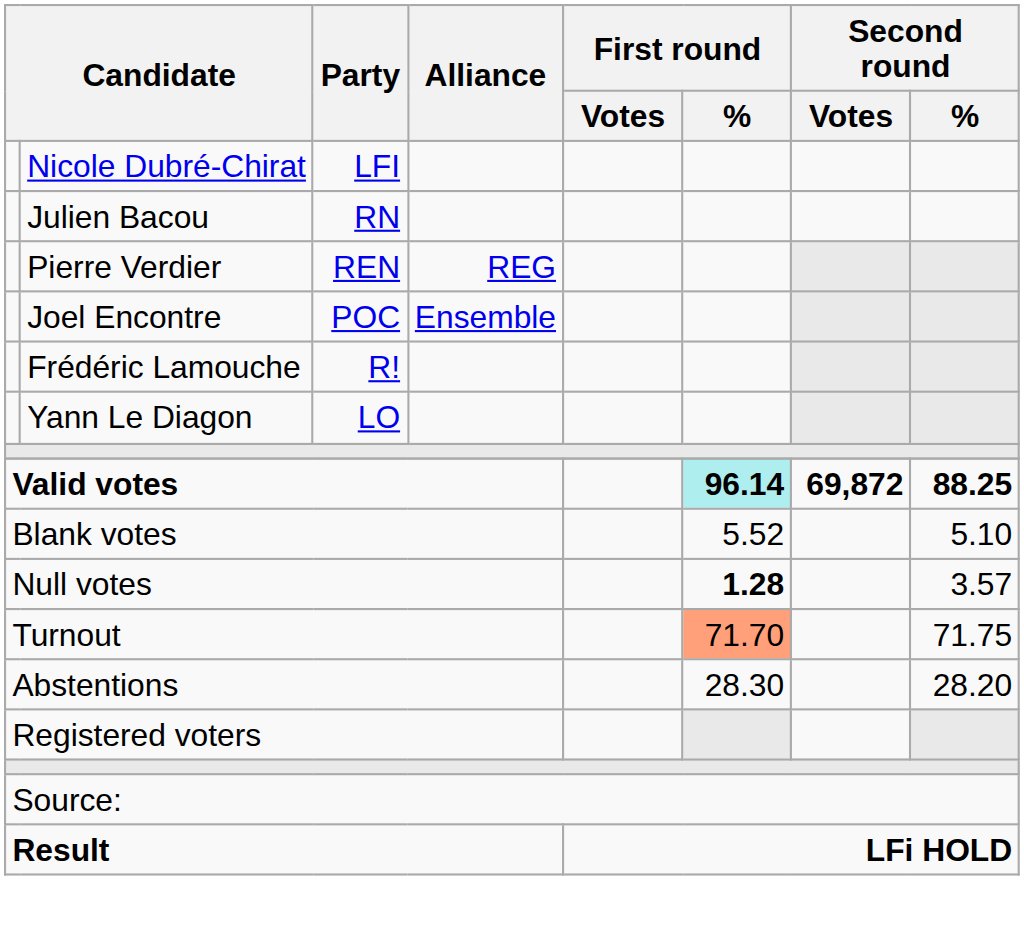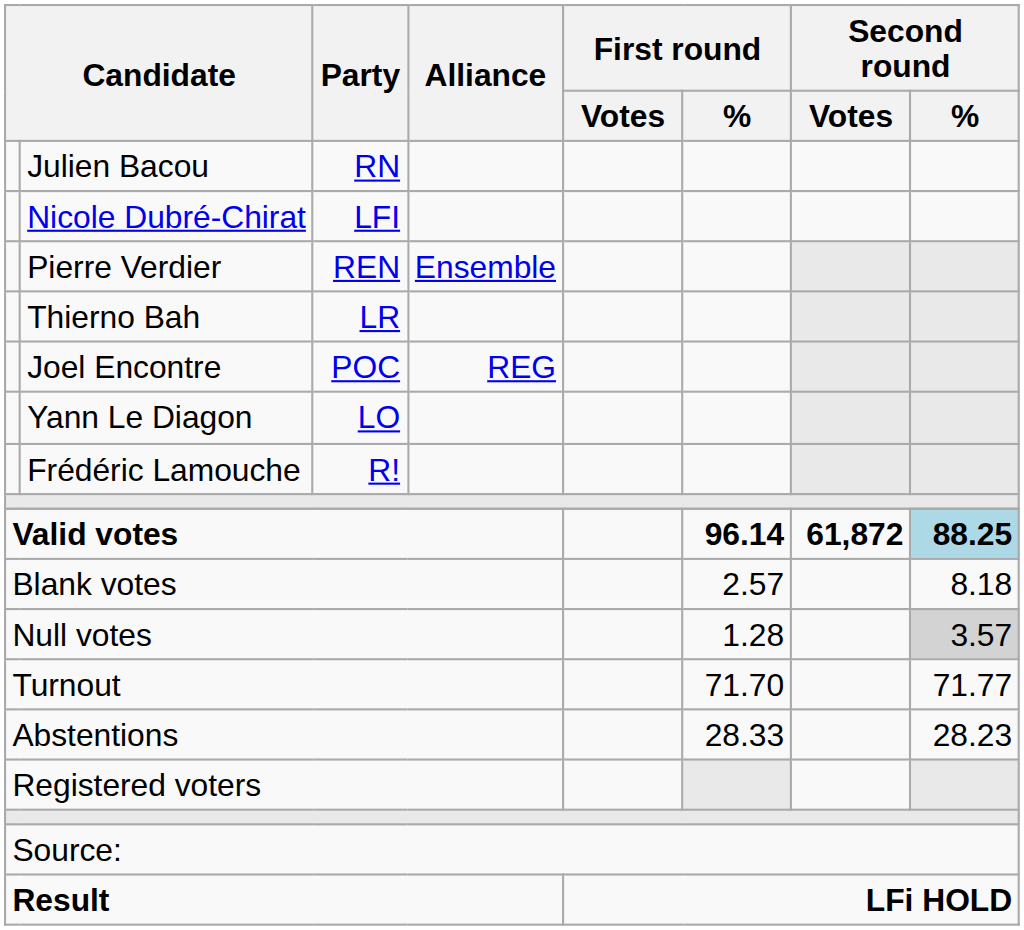rows swapped: (167, 166) <-> (118, 217)
(522, 267) REG -> (485, 267) Ensemble
+ row: (114, 317)
(485, 317) Ensemble -> (522, 368) REG
rows swapped: (164, 368) <-> (140, 418)
(744, 483) paleturquoise background -> (744, 533) no background
(855, 483) 69,872 -> (855, 533) 61,872
(972, 483) no background -> (972, 533) lightblue background
(753, 533) 5.52 -> (753, 584) 2.57
(981, 533) 5.10 -> (981, 584) 8.18
(753, 584) bold -> (753, 634) normal
(981, 584) no background -> (981, 634) lightgrey background
(744, 634) lightsalmon background -> (744, 684) no background
(972, 634) 71.75 -> (972, 684) 71.77
(744, 684) 28.30 -> (744, 734) 28.33
(972, 684) 28.20 -> (972, 734) 28.23
